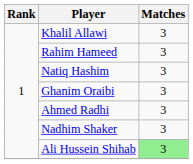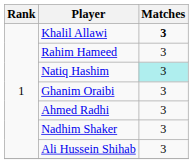(163, 33) normal -> (163, 33) bold
(163, 71) no background -> (163, 71) paleturquoise background
(163, 149) lightgreen background -> (163, 149) no background
